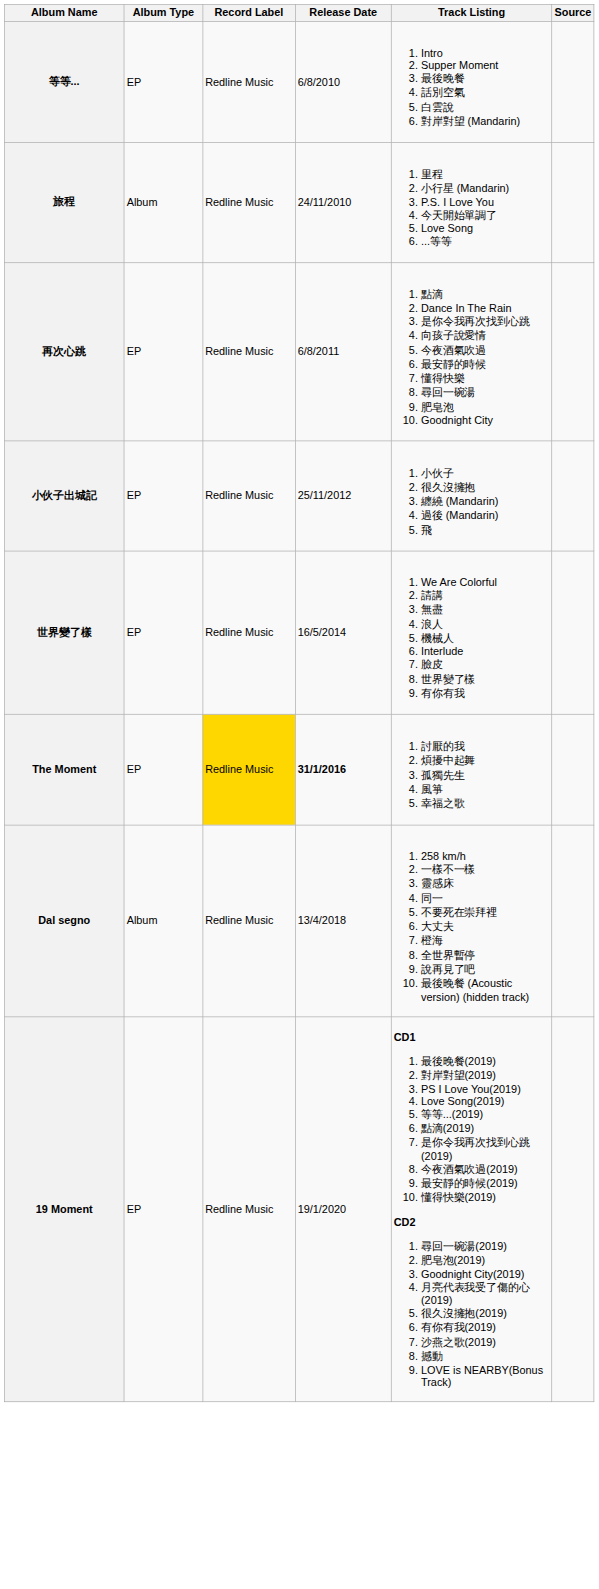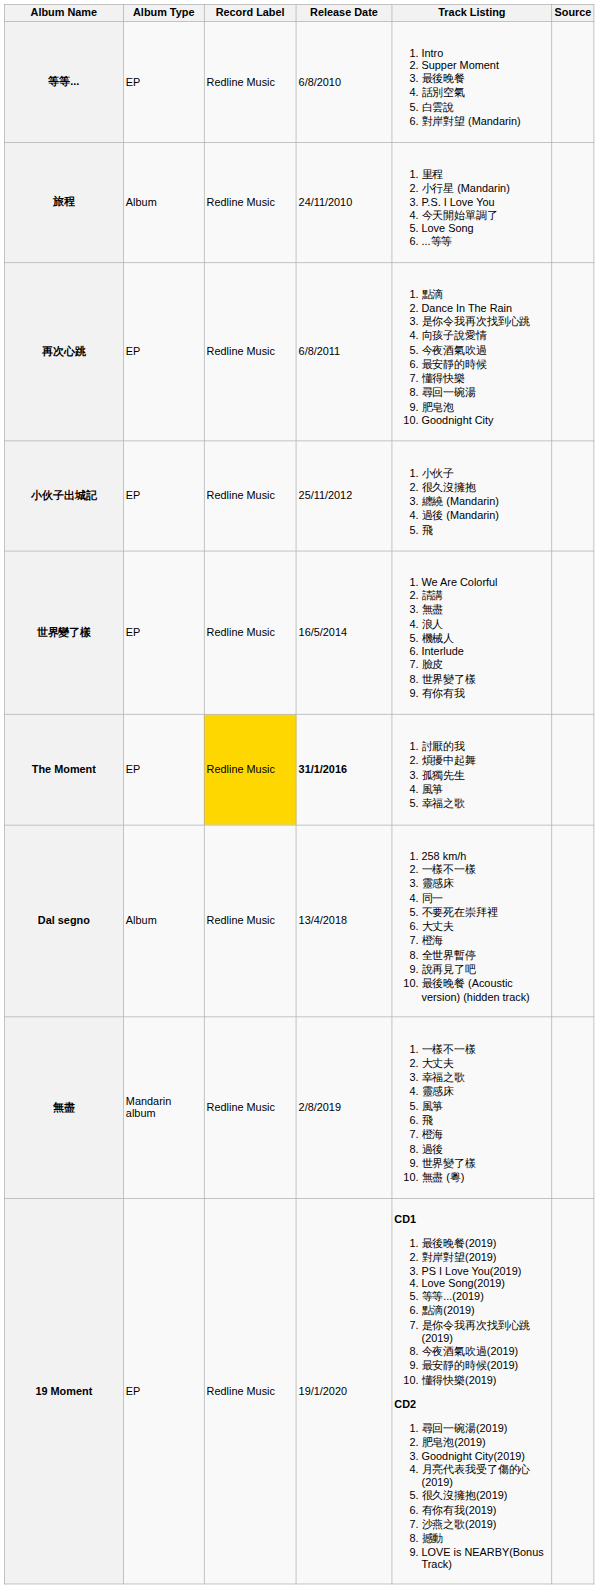+ row: (64, 1107)
